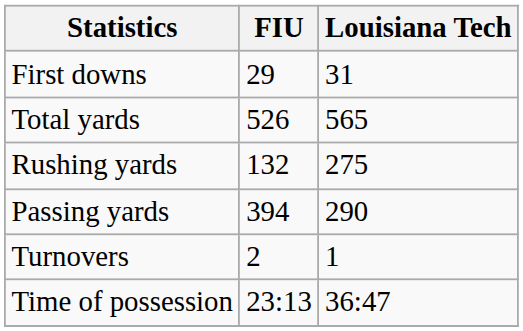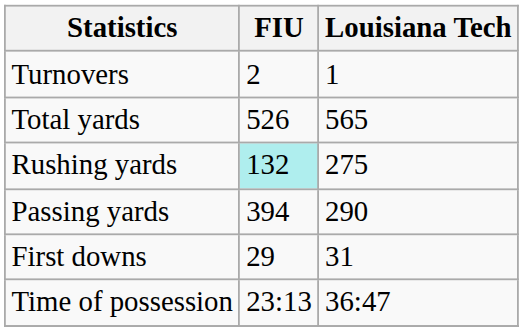rows swapped: (79, 73) <-> (70, 256)
(268, 165) no background -> (268, 165) paleturquoise background
